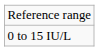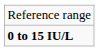(39, 35) normal -> (40, 35) bold
